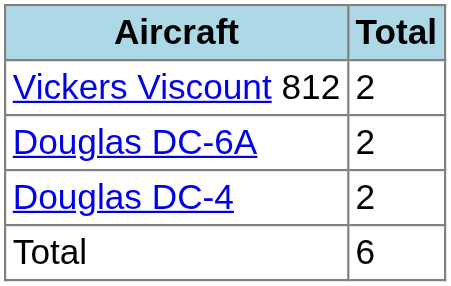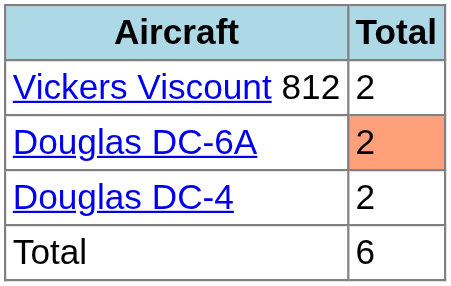(365, 142) no background -> (365, 142) lightsalmon background
